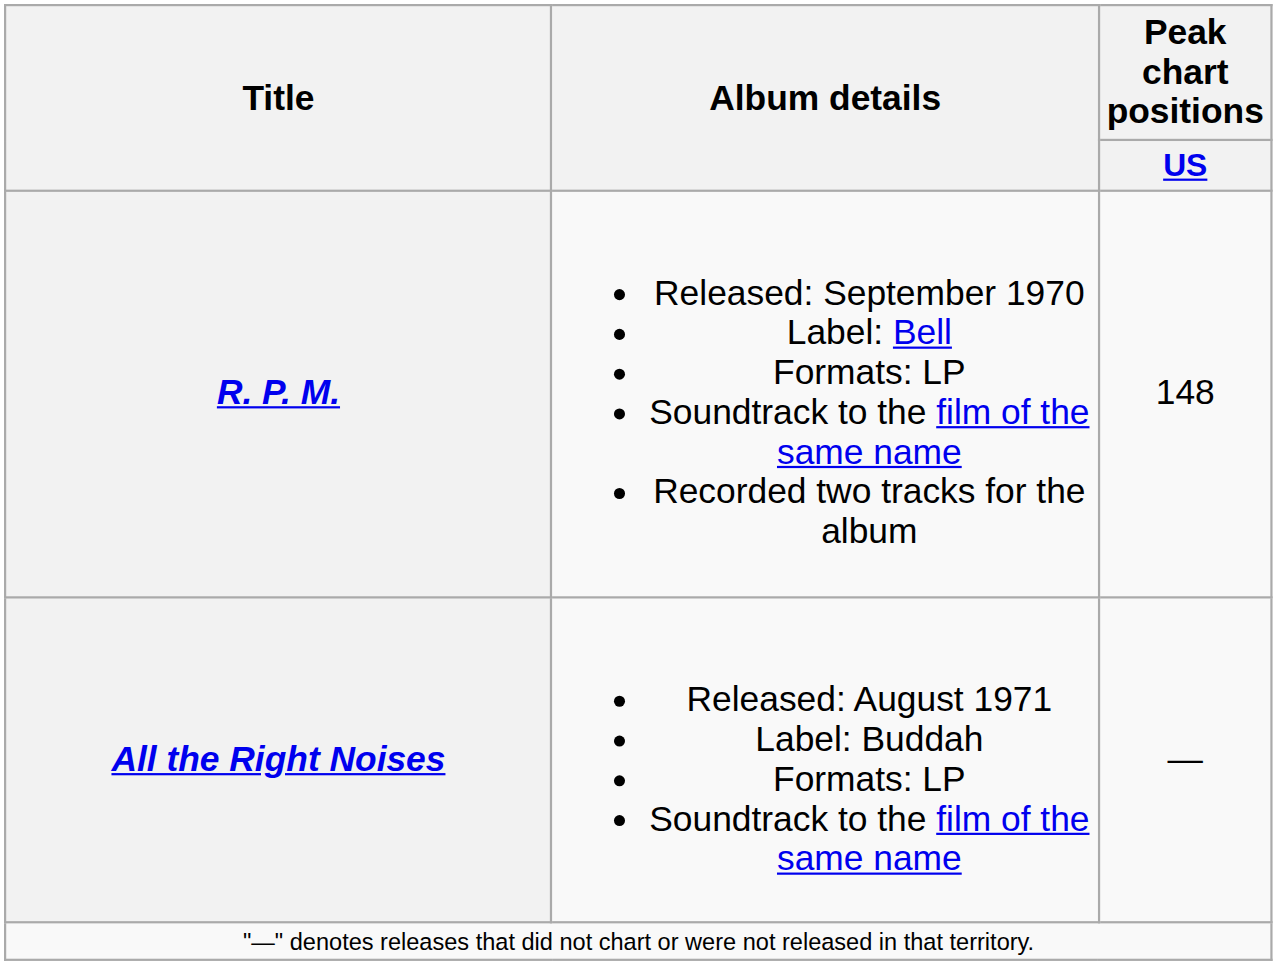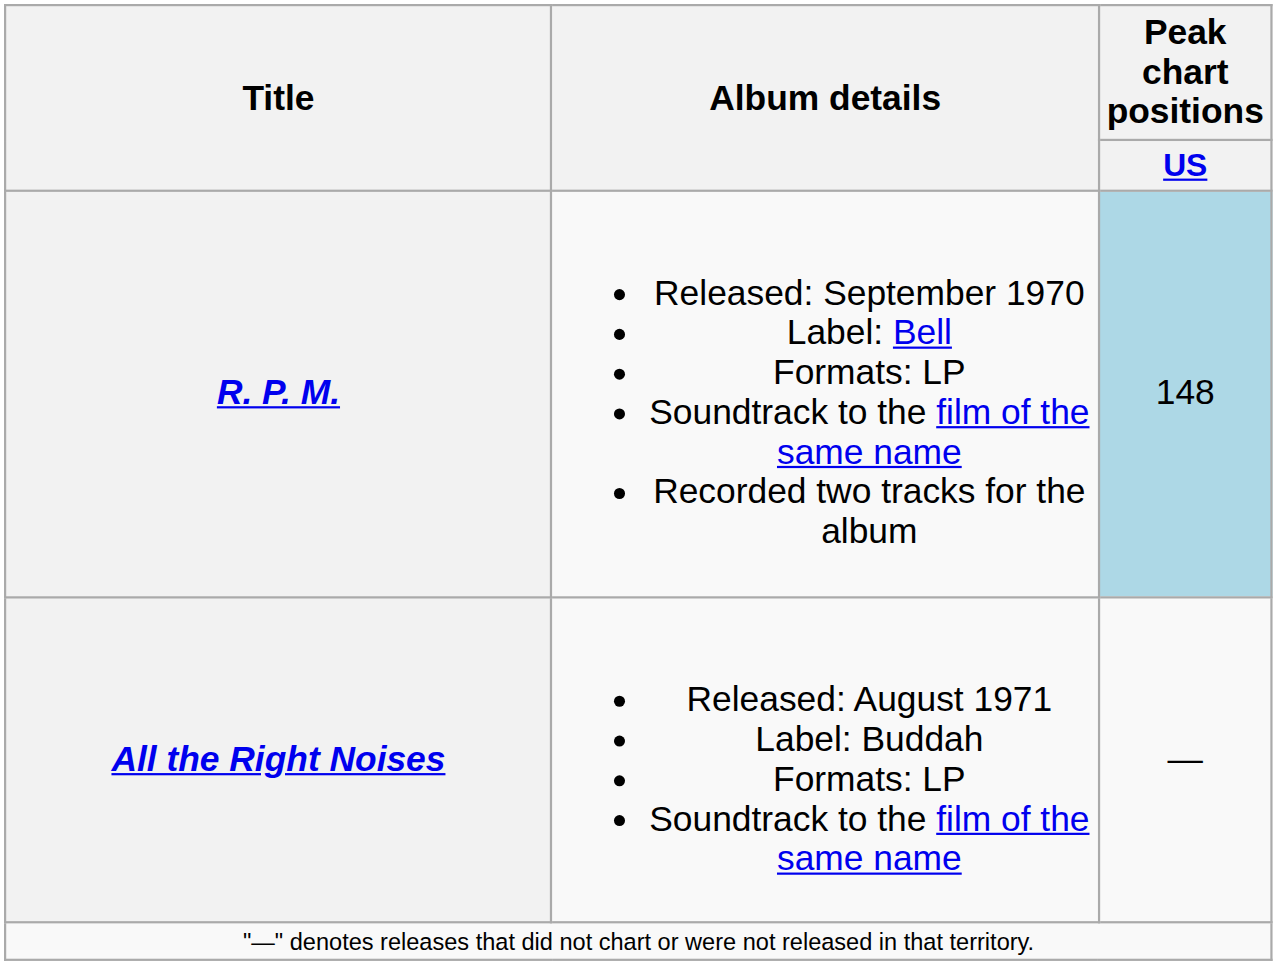(1185, 393) no background -> (1185, 393) lightblue background
